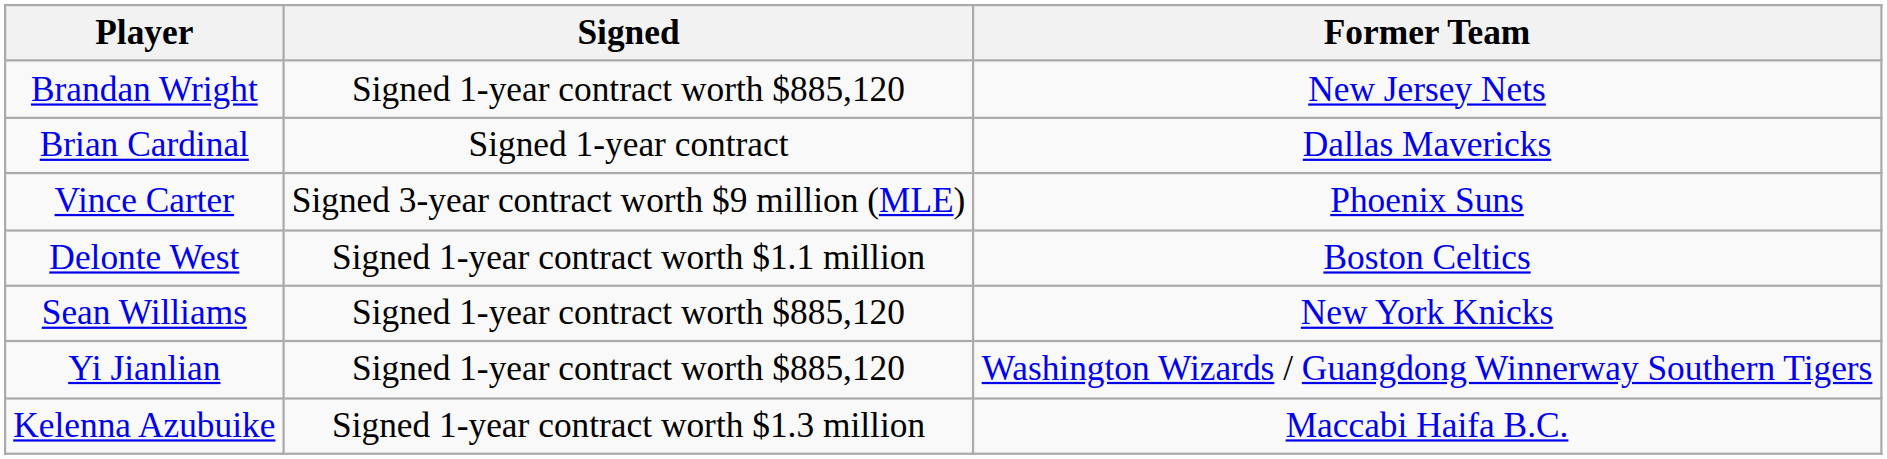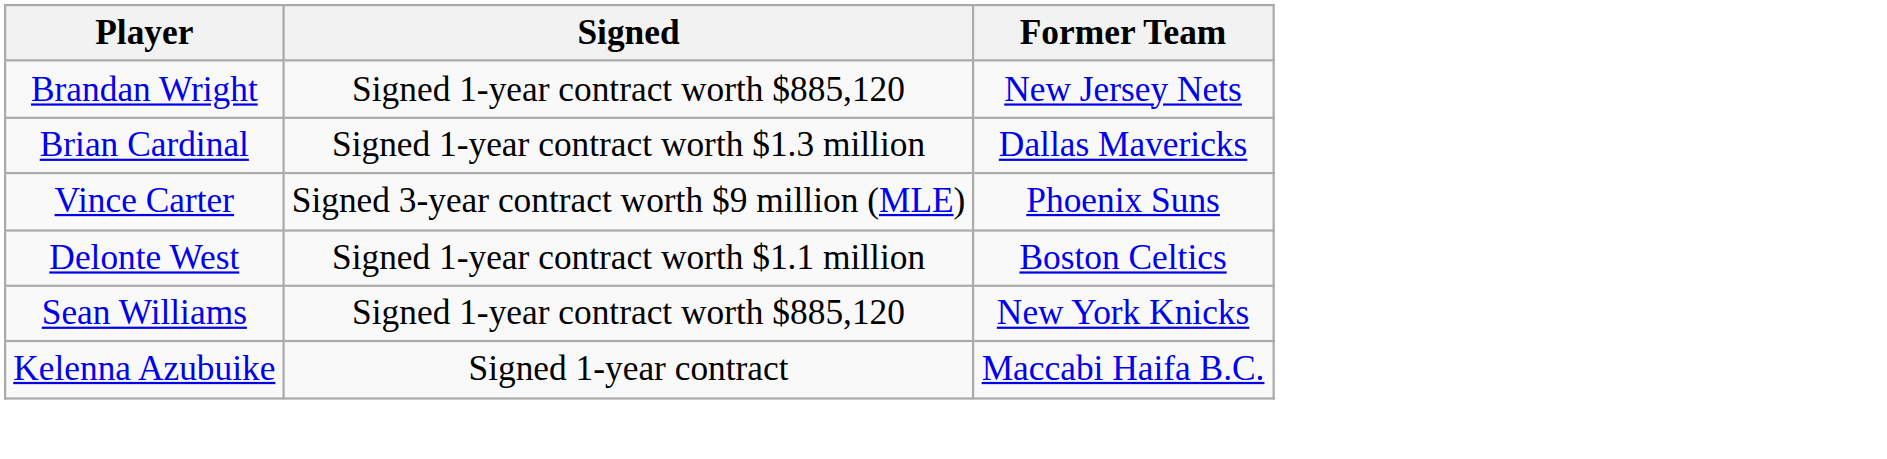(629, 144) Signed 1-year contract -> (629, 144) Signed 1-year contract worth $1.3 million
- row: (144, 369)
(629, 425) Signed 1-year contract worth $1.3 million -> (629, 369) Signed 1-year contract
